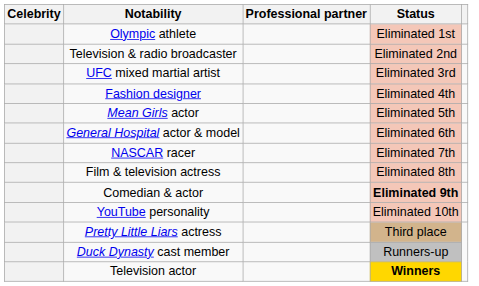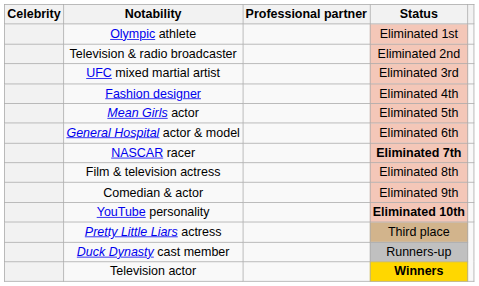(416, 152) normal -> (419, 152) bold
(416, 192) bold -> (419, 192) normal
(416, 212) normal -> (419, 212) bold
